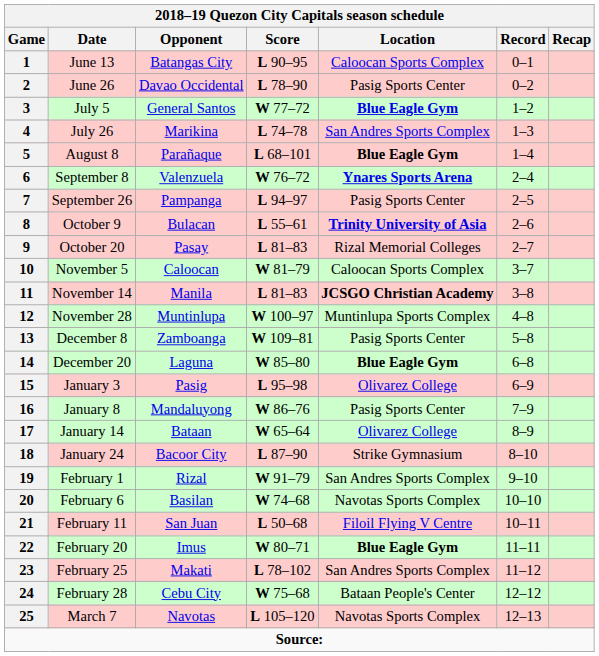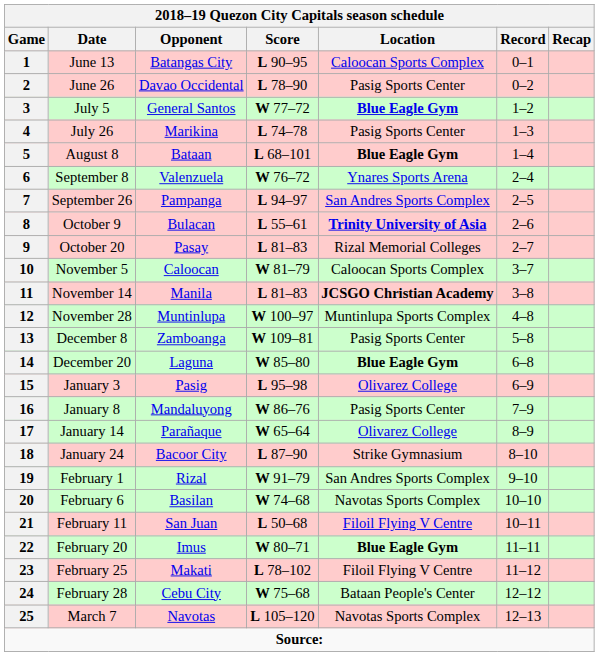(407, 131) San Andres Sports Complex -> (407, 131) Pasig Sports Center
(191, 154) Parañaque -> (191, 154) Bataan
(407, 177) bold -> (407, 177) normal
(407, 200) Pasig Sports Center -> (407, 200) San Andres Sports Complex
(191, 431) Bataan -> (191, 431) Parañaque
(407, 570) San Andres Sports Complex -> (407, 570) Filoil Flying V Centre
